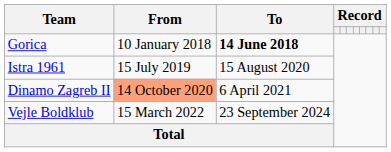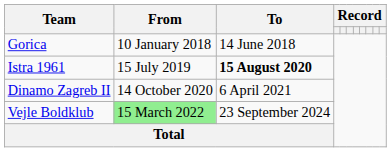(259, 44) bold -> (257, 44) normal
(264, 67) normal -> (266, 67) bold
(165, 90) lightsalmon background -> (165, 90) no background
(161, 112) no background -> (161, 112) lightgreen background
